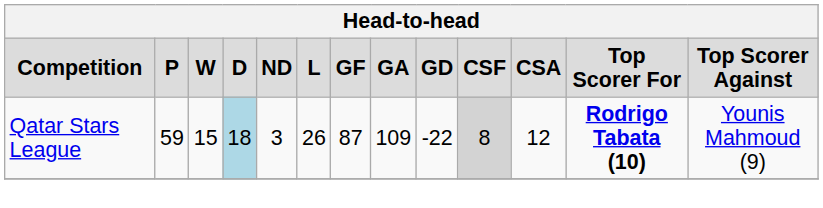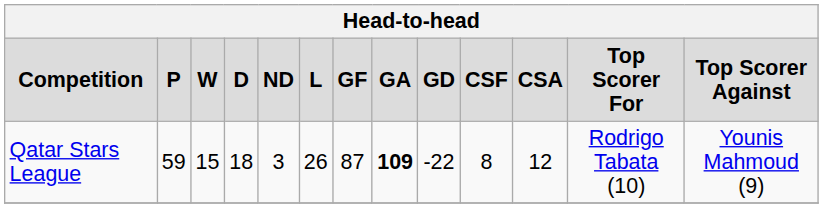(239, 137) lightblue background -> (241, 161) no background
(393, 137) normal -> (395, 161) bold
(485, 137) lightgrey background -> (486, 161) no background
(627, 137) bold -> (626, 161) normal
